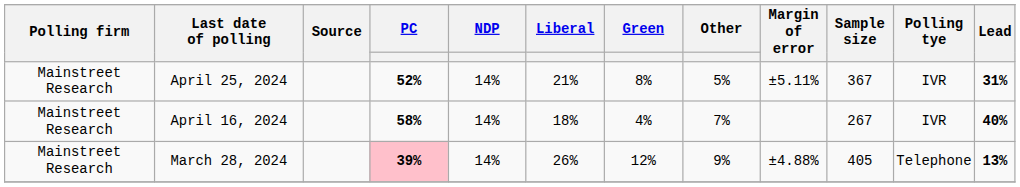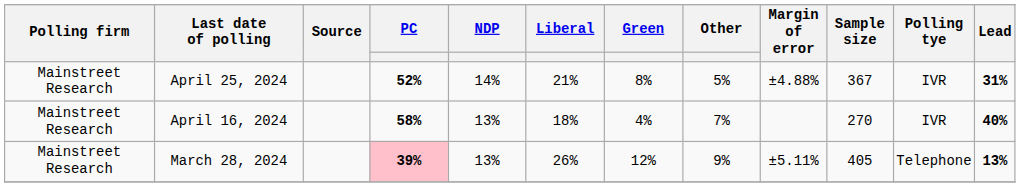(794, 81) ±5.11% -> (794, 81) ±4.88%
(487, 121) 14% -> (487, 121) 13%
(860, 121) 267 -> (860, 121) 270
(487, 161) 14% -> (487, 161) 13%
(794, 161) ±4.88% -> (794, 161) ±5.11%
